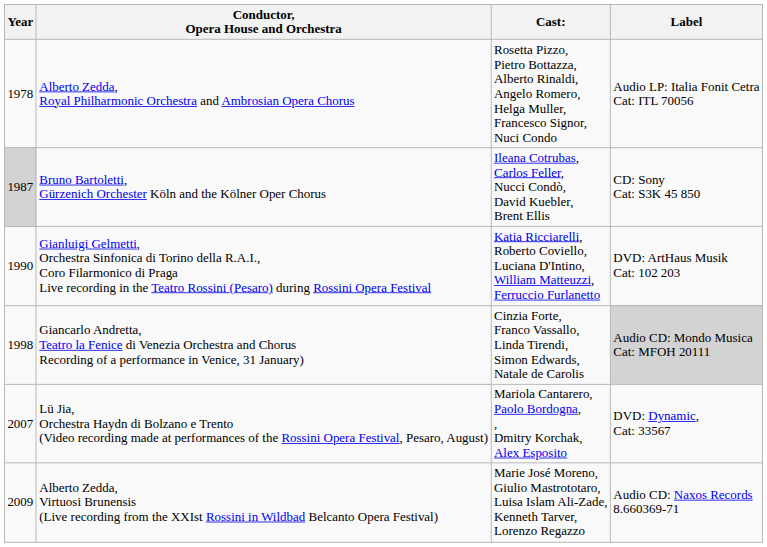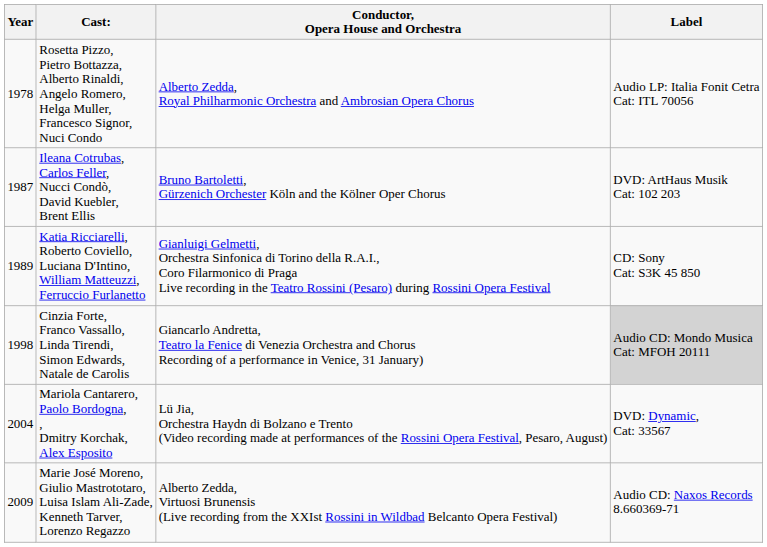columns swapped: (551, 22) <-> (264, 22)
(20, 187) lightgrey background -> (20, 187) no background
(657, 187) CD: Sony Cat: S3K 45 850 -> (671, 187) DVD: ArtHaus Musik Cat: 102 203
(20, 265) 1990 -> (20, 265) 1989
(671, 265) DVD: ArtHaus Musik Cat: 102 203 -> (657, 265) CD: Sony Cat: S3K 45 850
(20, 423) 2007 -> (20, 423) 2004
